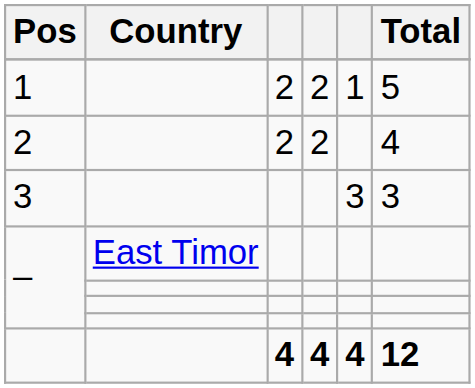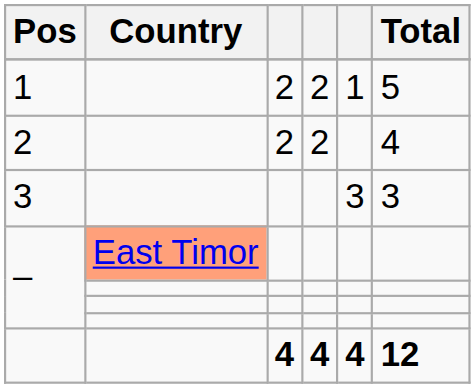(176, 252) no background -> (176, 252) lightsalmon background
